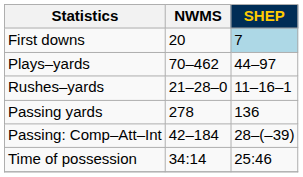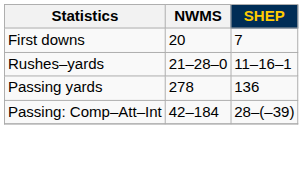(238, 40) lightblue background -> (238, 40) no background
- row: (49, 64)
- row: (72, 159)
